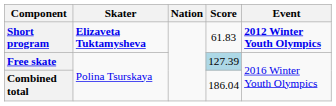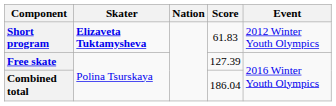(283, 37) bold -> (282, 37) normal
(224, 61) lightblue background -> (225, 61) no background
